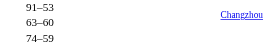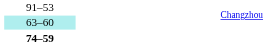(40, 22) no background -> (40, 22) paleturquoise background
(40, 38) normal -> (40, 38) bold
